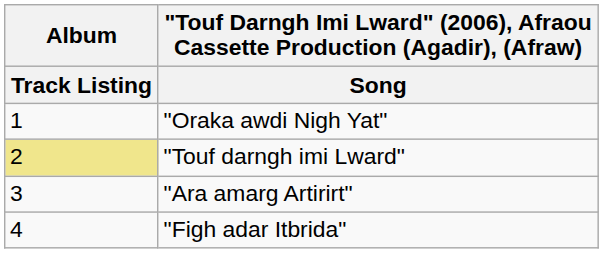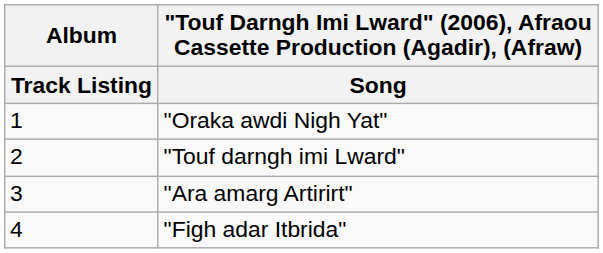(16, 157) khaki background -> (16, 157) no background
